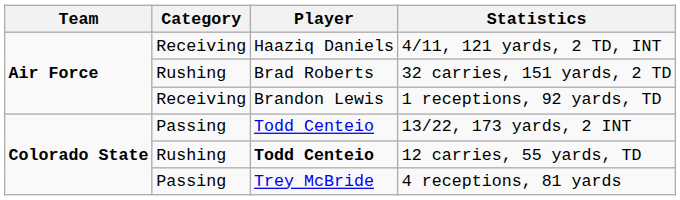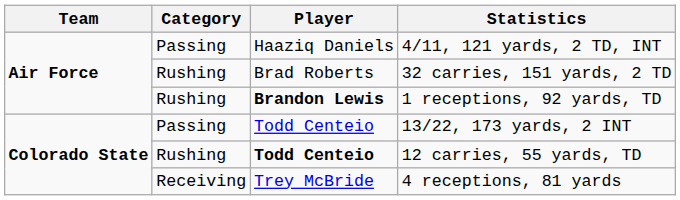(201, 46) Receiving -> (191, 46) Passing
(201, 100) Receiving -> (191, 100) Rushing
(319, 100) normal -> (319, 100) bold
(191, 182) Passing -> (201, 182) Receiving
